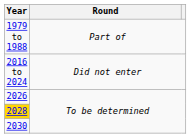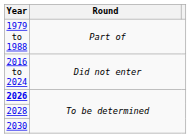(17, 96) normal -> (17, 96) bold
(17, 111) gold background -> (17, 111) no background
